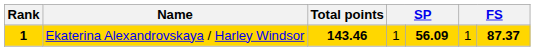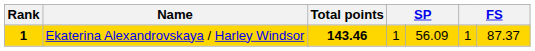(432, 35) bold -> (432, 35) normal
(504, 35) bold -> (504, 35) normal
